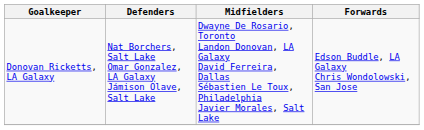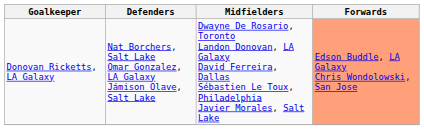(363, 72) no background -> (363, 72) lightsalmon background
